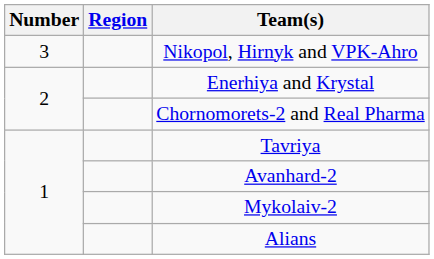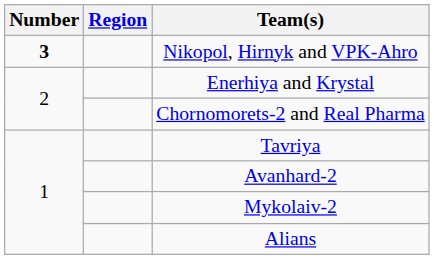(44, 51) normal -> (44, 51) bold
